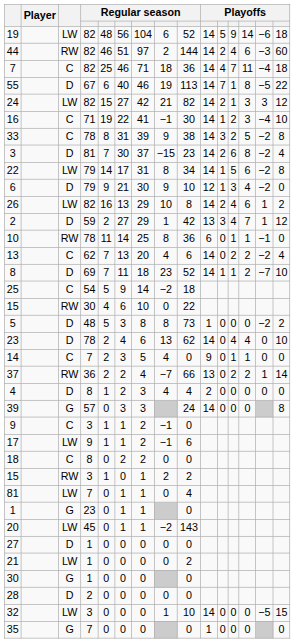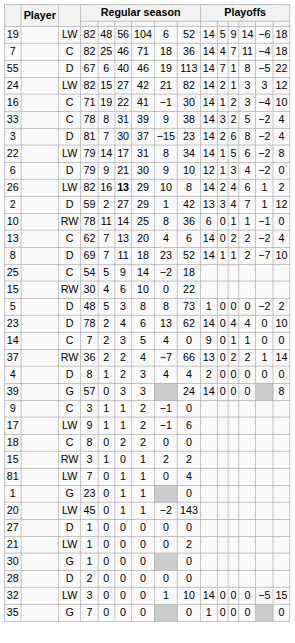- row: (13, 51)
(281, 136) 8 -> (281, 119) 4
(123, 204) normal -> (123, 187) bold
